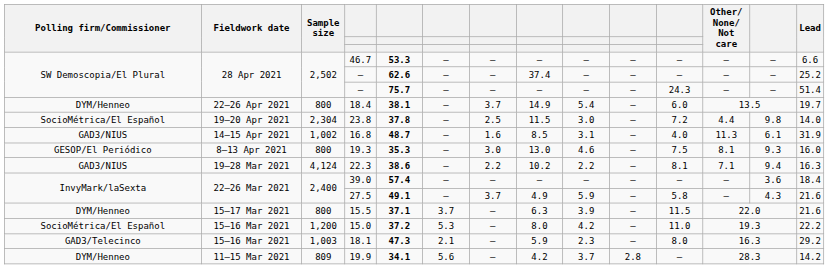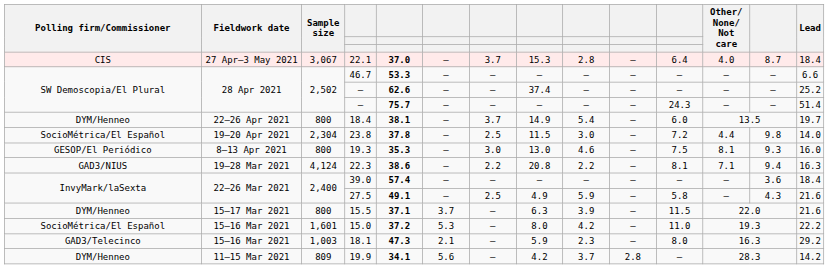+ row: (252, 59)
- row: (252, 135)
(539, 165) 10.2 -> (539, 165) 20.8
(493, 195) 3.7 -> (493, 195) 2.5
(323, 226) 1,200 -> (323, 226) 1,601
